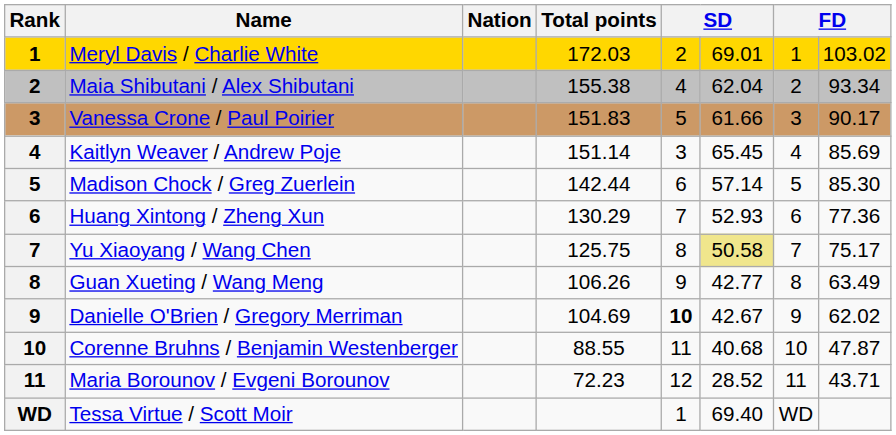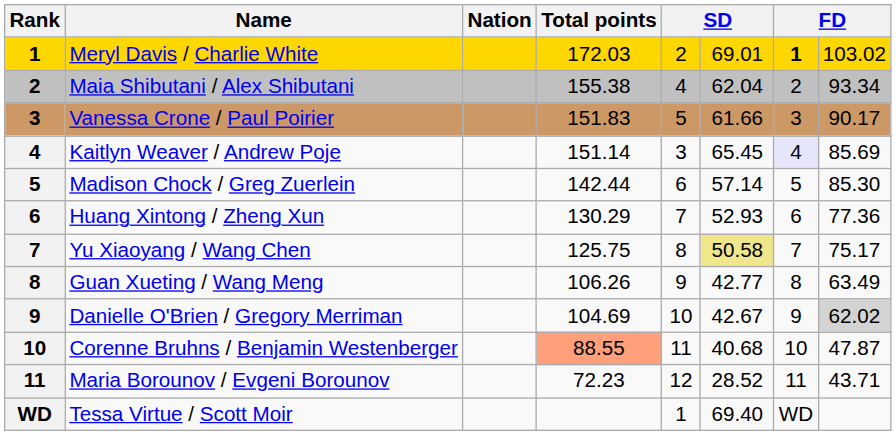(796, 53) normal -> (796, 53) bold
(796, 151) no background -> (796, 151) lavender background
(681, 315) bold -> (681, 315) normal
(854, 315) no background -> (854, 315) lightgrey background
(599, 348) no background -> (599, 348) lightsalmon background
